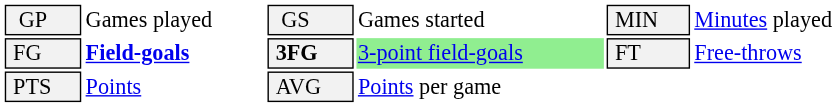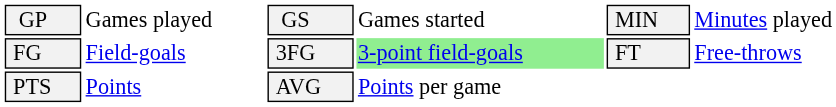(138, 53) bold -> (136, 53) normal
(297, 53) bold -> (295, 53) normal
